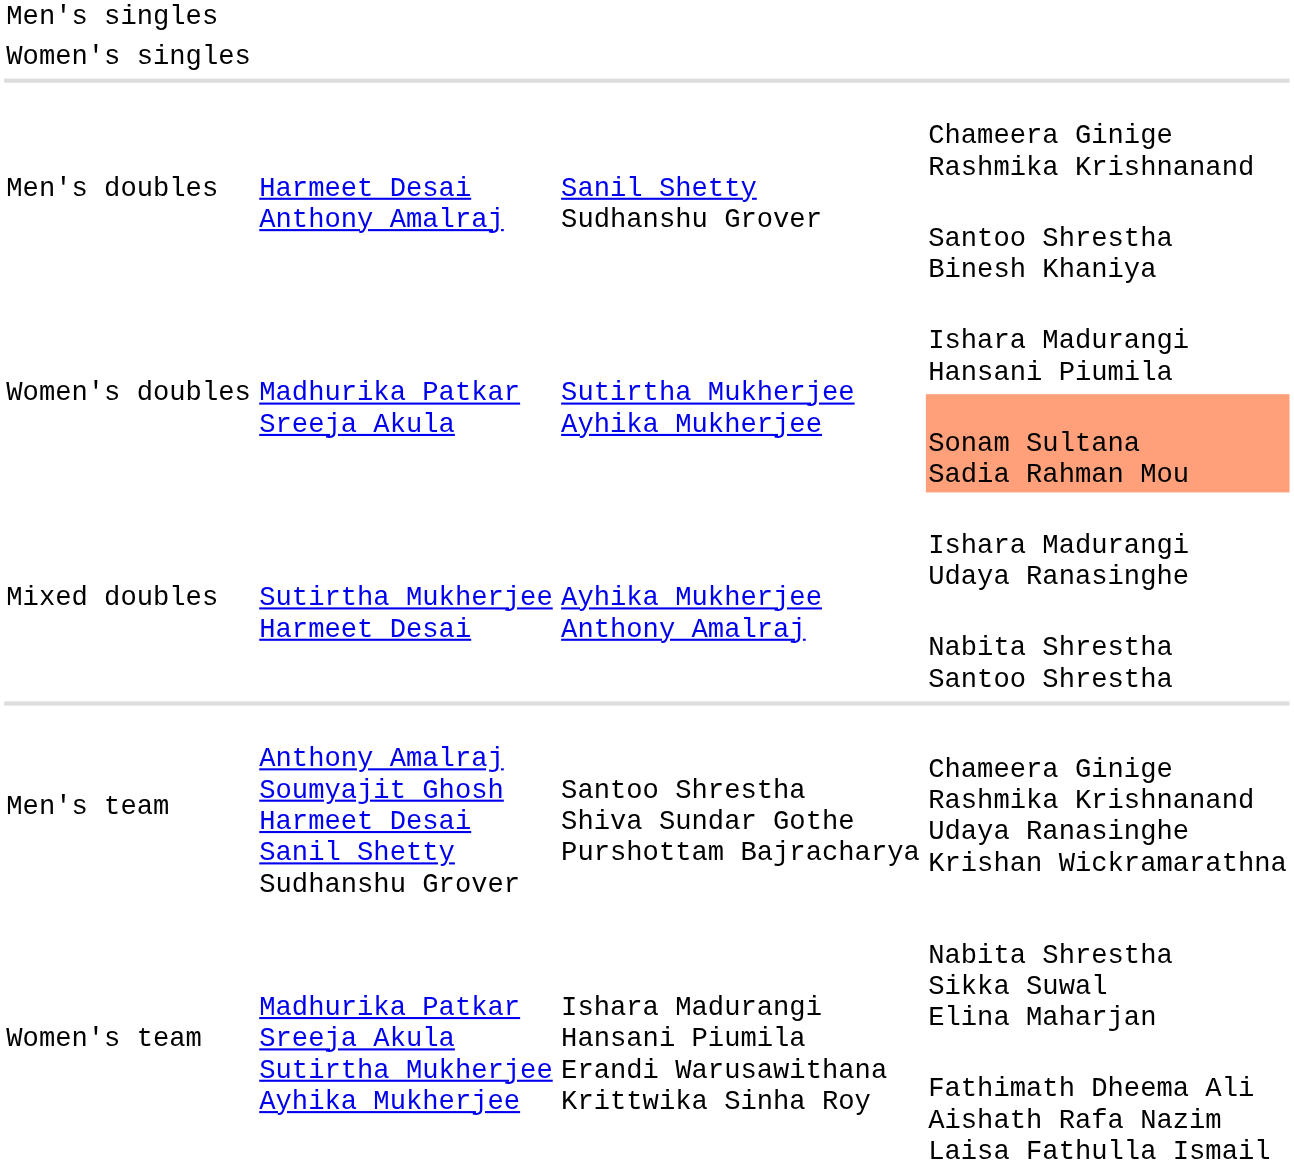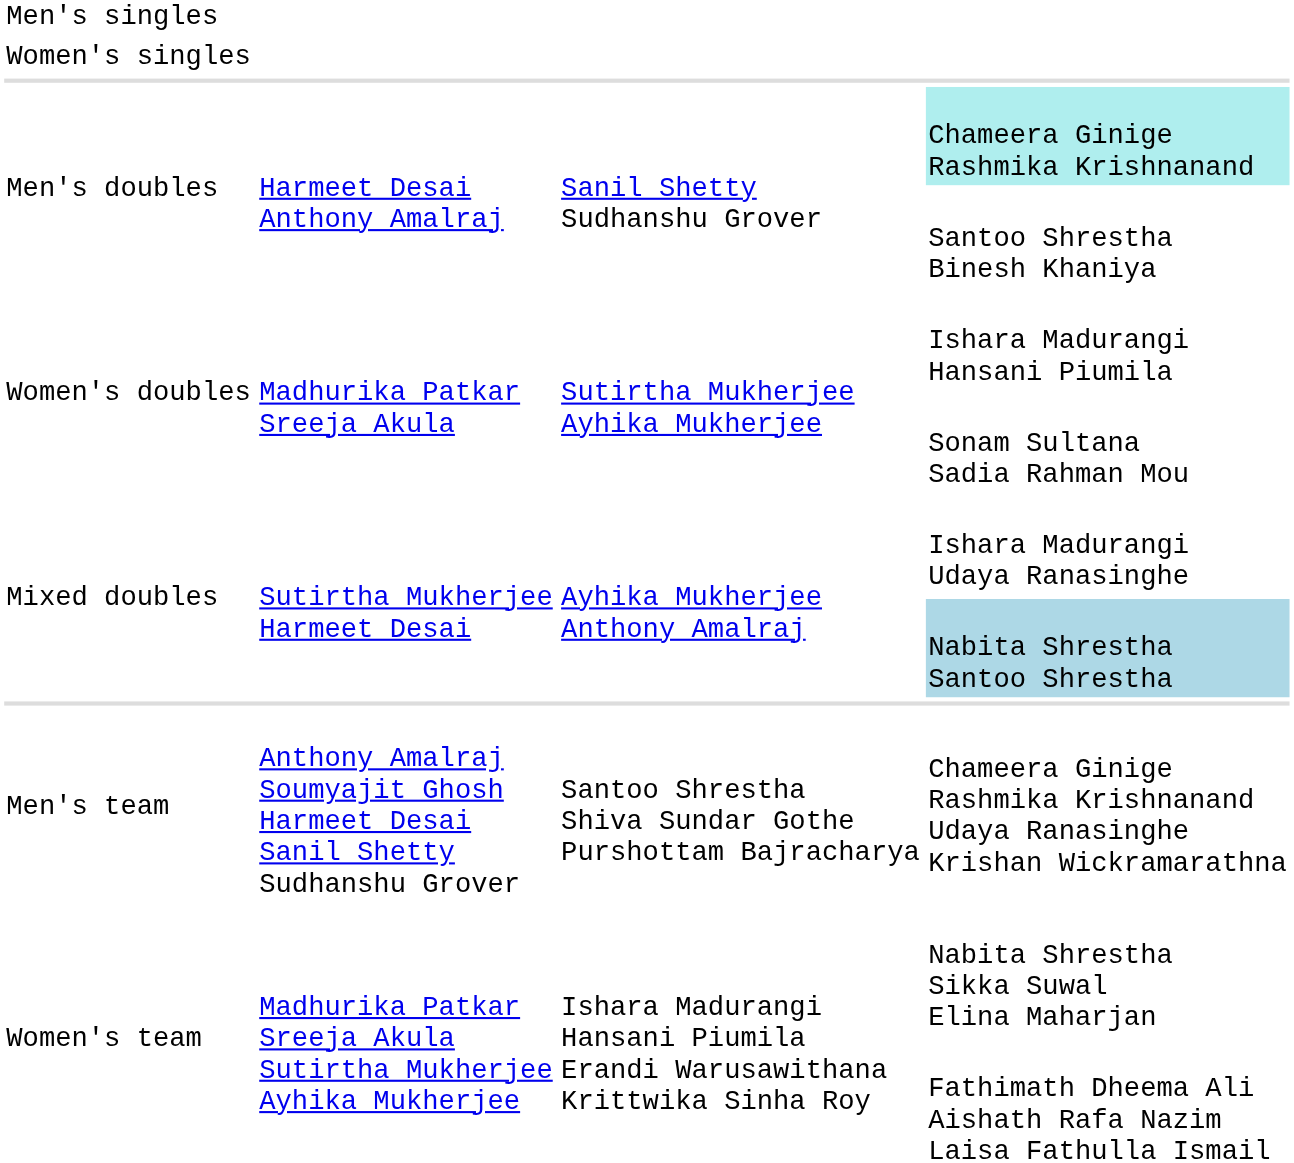(1091, 152) no background -> (1091, 152) paleturquoise background
(1059, 459) lightsalmon background -> (1059, 459) no background
(1050, 664) no background -> (1050, 664) lightblue background
